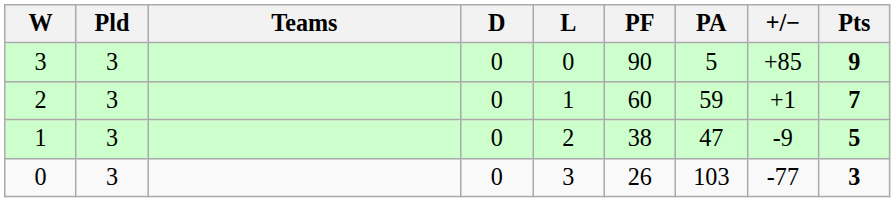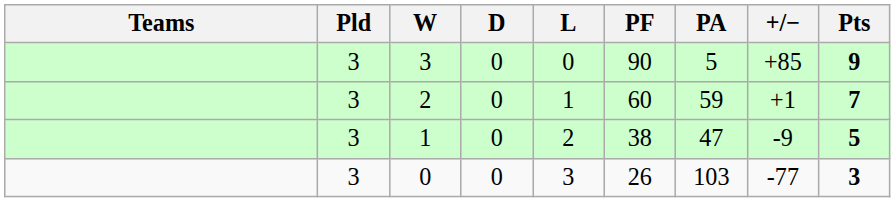columns swapped: (304, 23) <-> (41, 23)
